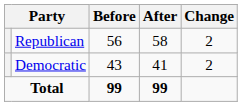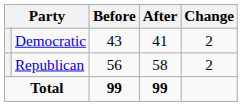rows swapped: (50, 40) <-> (50, 64)
